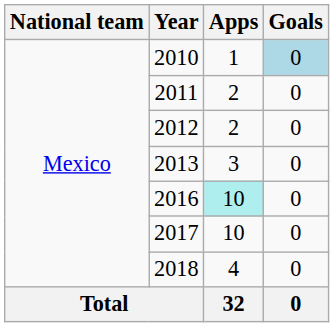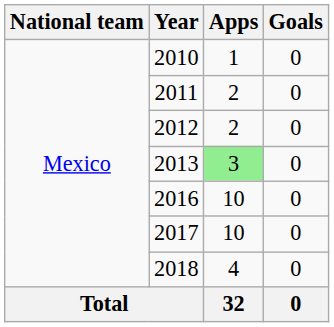(296, 57) lightblue background -> (296, 57) no background
(234, 163) no background -> (234, 163) lightgreen background
(234, 198) paleturquoise background -> (234, 198) no background
